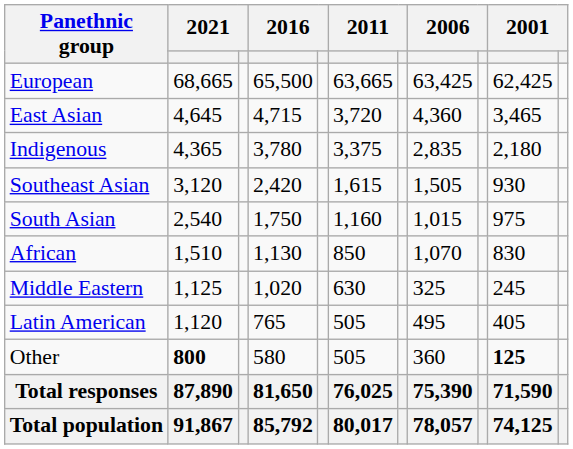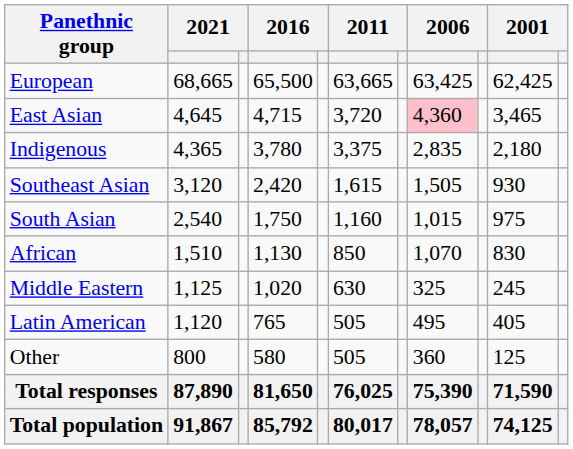(437, 115) no background -> (437, 115) pink background
(189, 356) bold -> (189, 356) normal
(509, 356) bold -> (509, 356) normal
